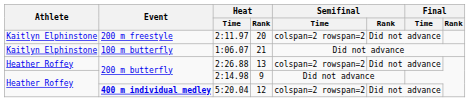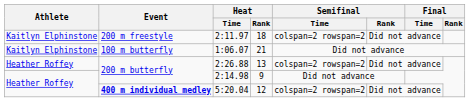(261, 37) 20 -> (261, 37) 18
